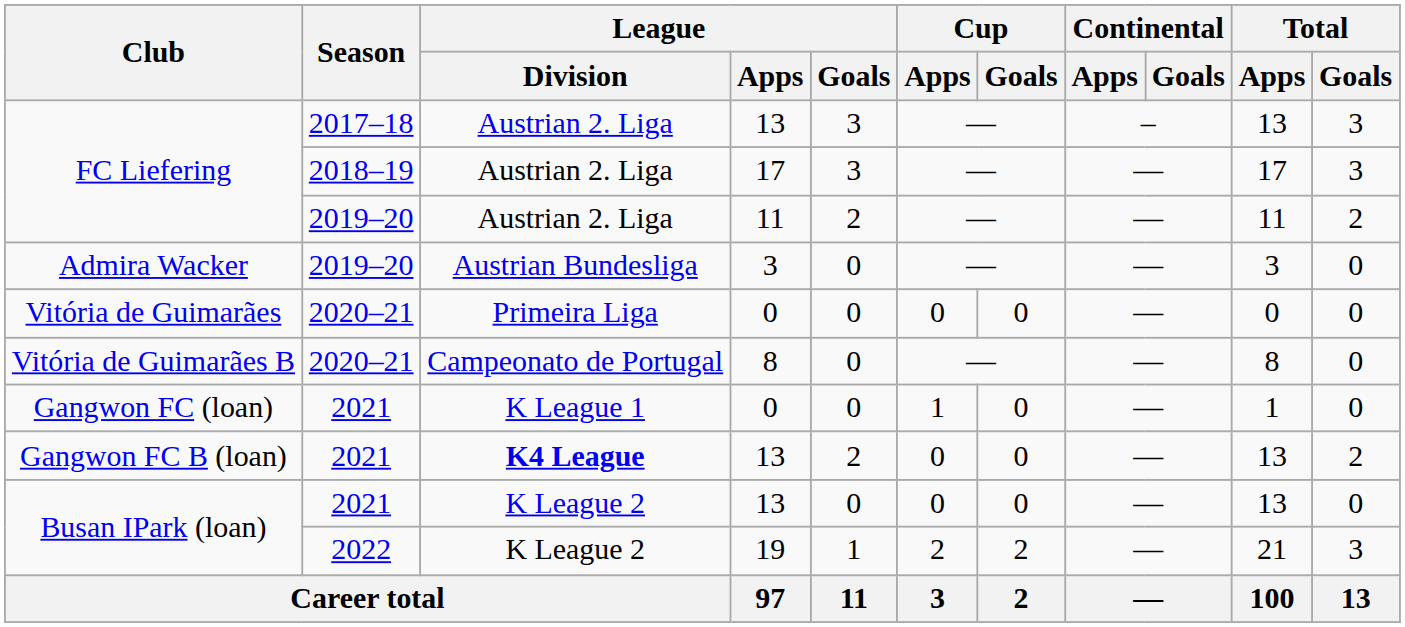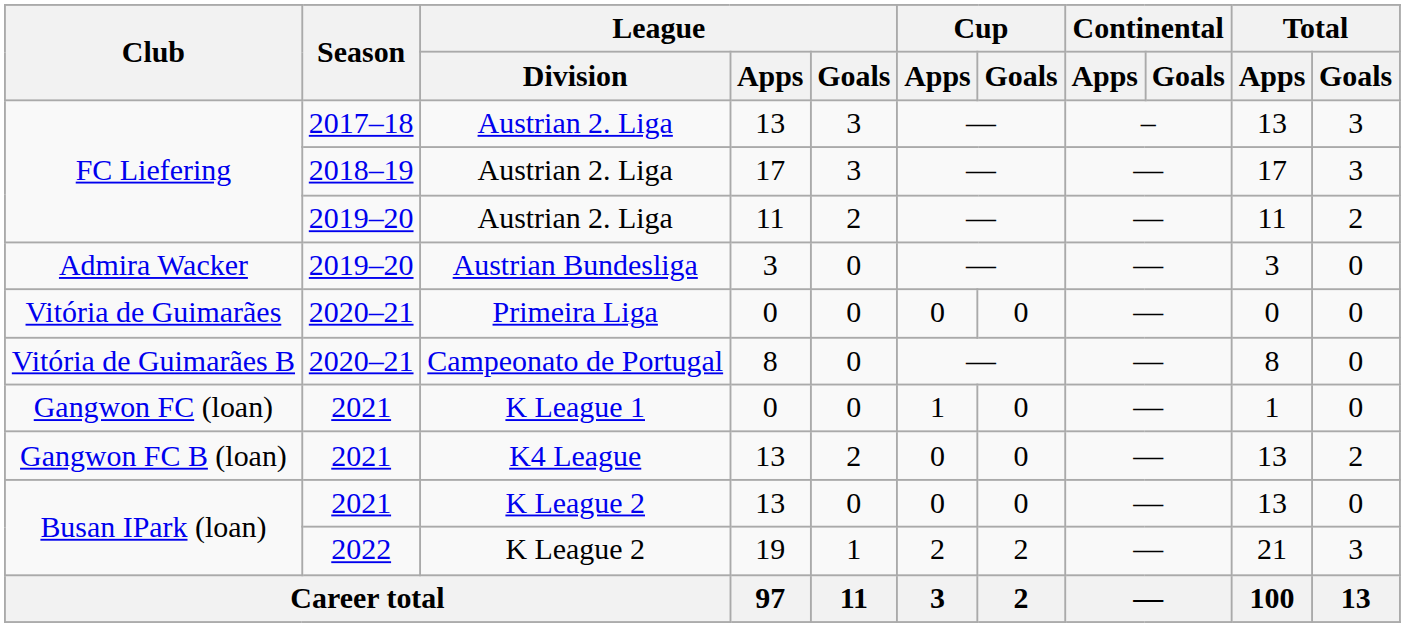(575, 455) bold -> (575, 455) normal
